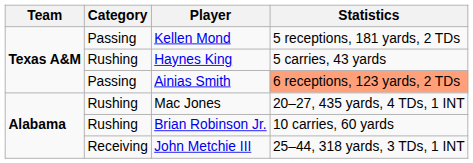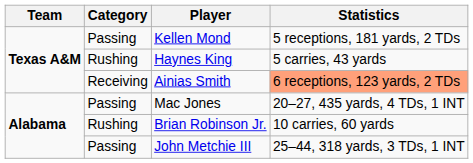(112, 81) Passing -> (118, 81) Receiving
(113, 103) Rushing -> (112, 103) Passing
(118, 147) Receiving -> (112, 147) Passing
